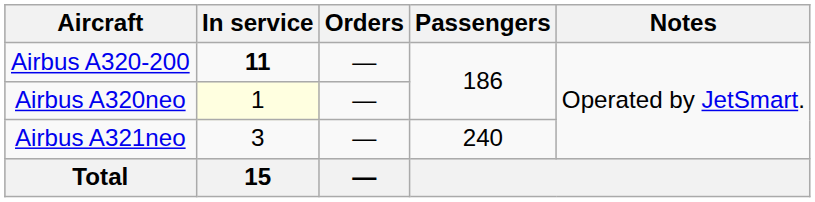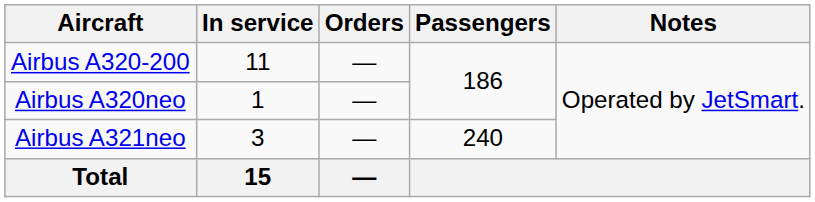(258, 61) bold -> (258, 61) normal
(258, 100) lightyellow background -> (258, 100) no background
